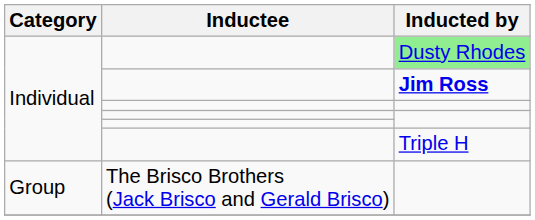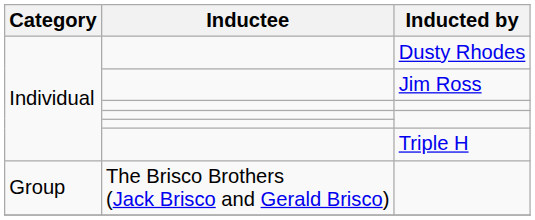(462, 52) lightgreen background -> (462, 52) no background
(444, 84) bold -> (440, 84) normal
